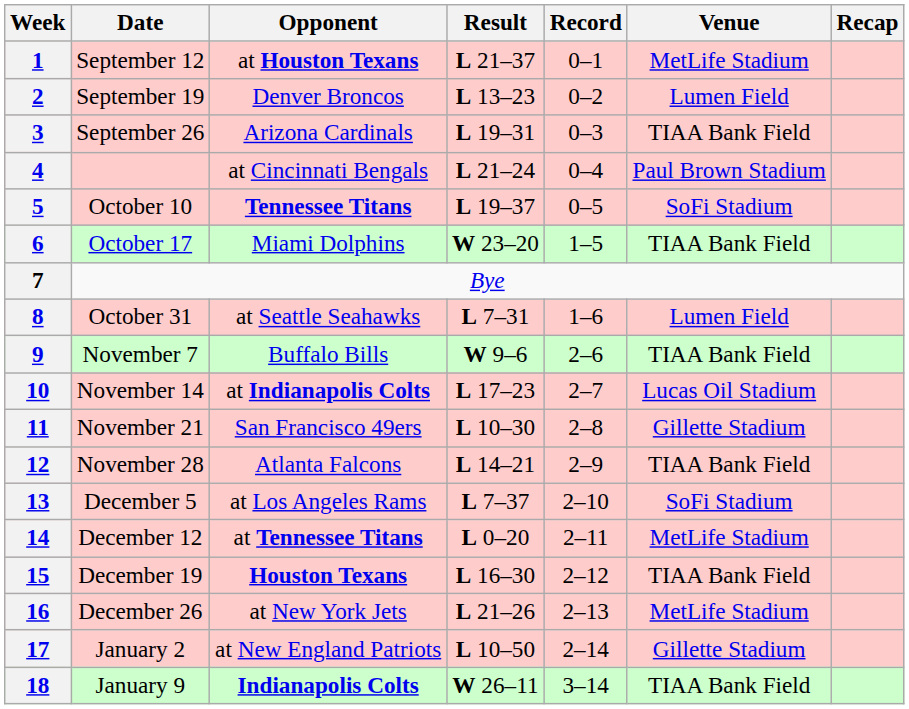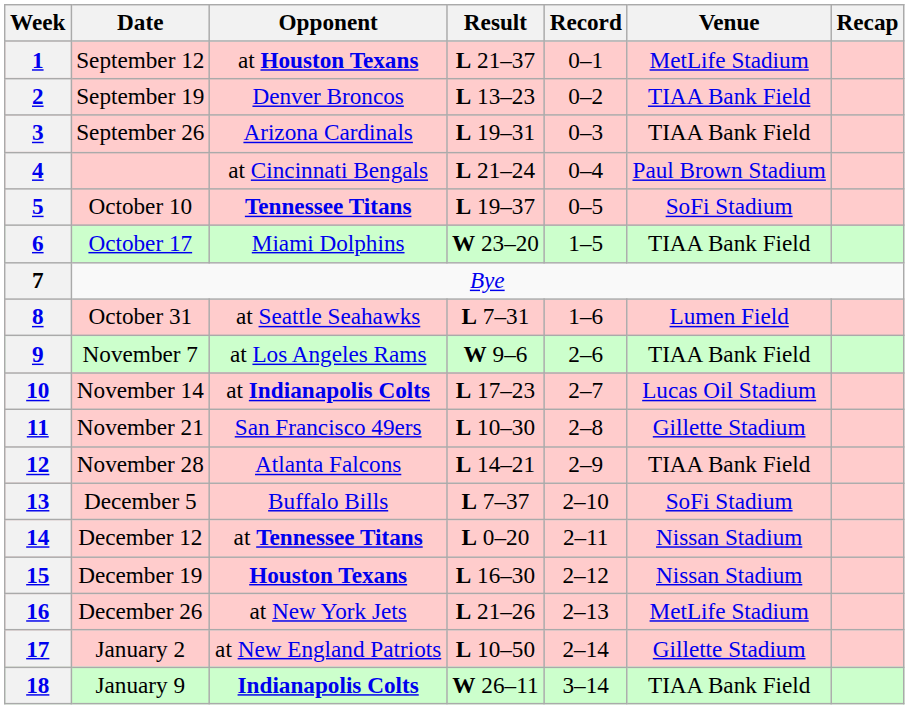(729, 96) Lumen Field -> (729, 96) TIAA Bank Field
(328, 354) Buffalo Bills -> (328, 354) at Los Angeles Rams
(328, 501) at Los Angeles Rams -> (328, 501) Buffalo Bills
(729, 538) MetLife Stadium -> (729, 538) Nissan Stadium
(729, 574) TIAA Bank Field -> (729, 574) Nissan Stadium
